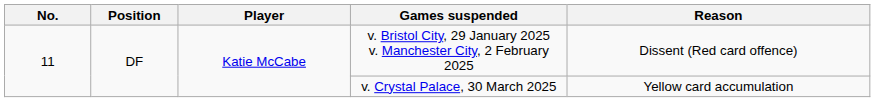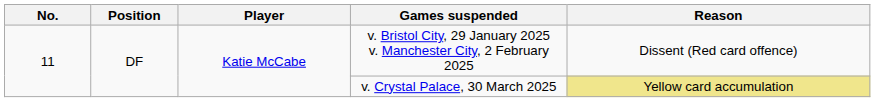(718, 86) no background -> (718, 86) khaki background
